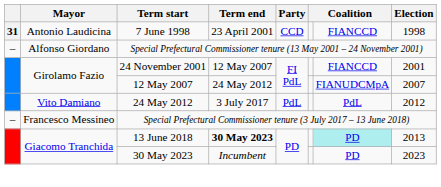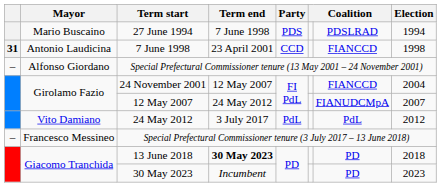+ row: (163, 31)
(414, 66) 2001 -> (414, 84) 2004
(352, 137) paleturquoise background -> (352, 155) no background
(414, 137) 2013 -> (414, 155) 2018
